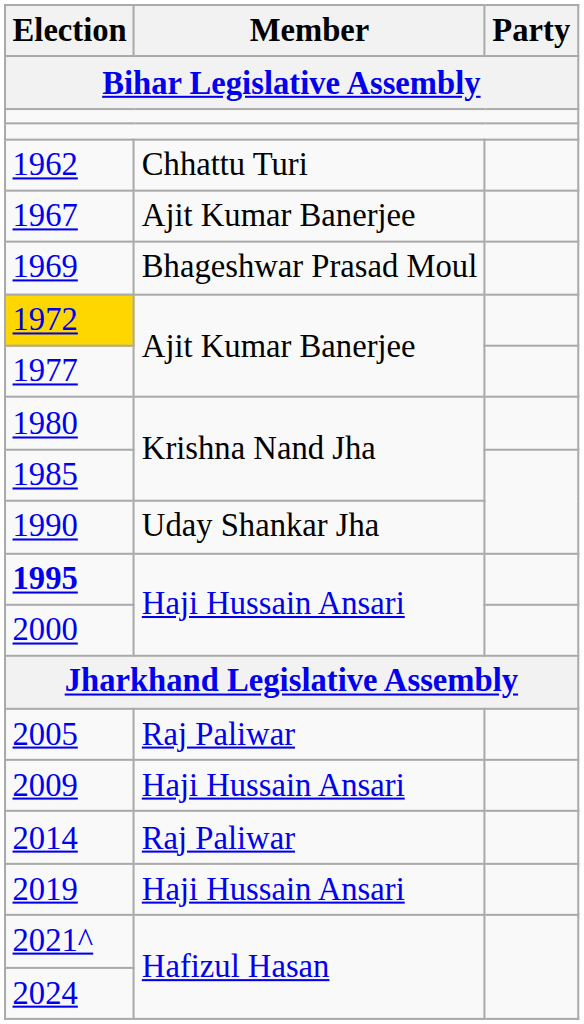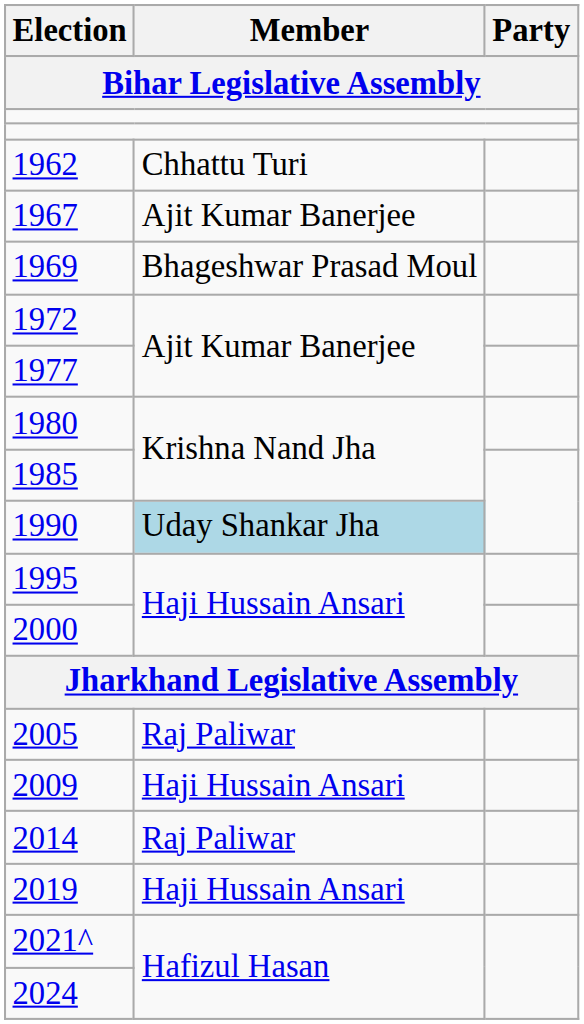(45, 319) gold background -> (45, 319) no background
(261, 526) no background -> (261, 526) lightblue background
(45, 578) bold -> (45, 578) normal
